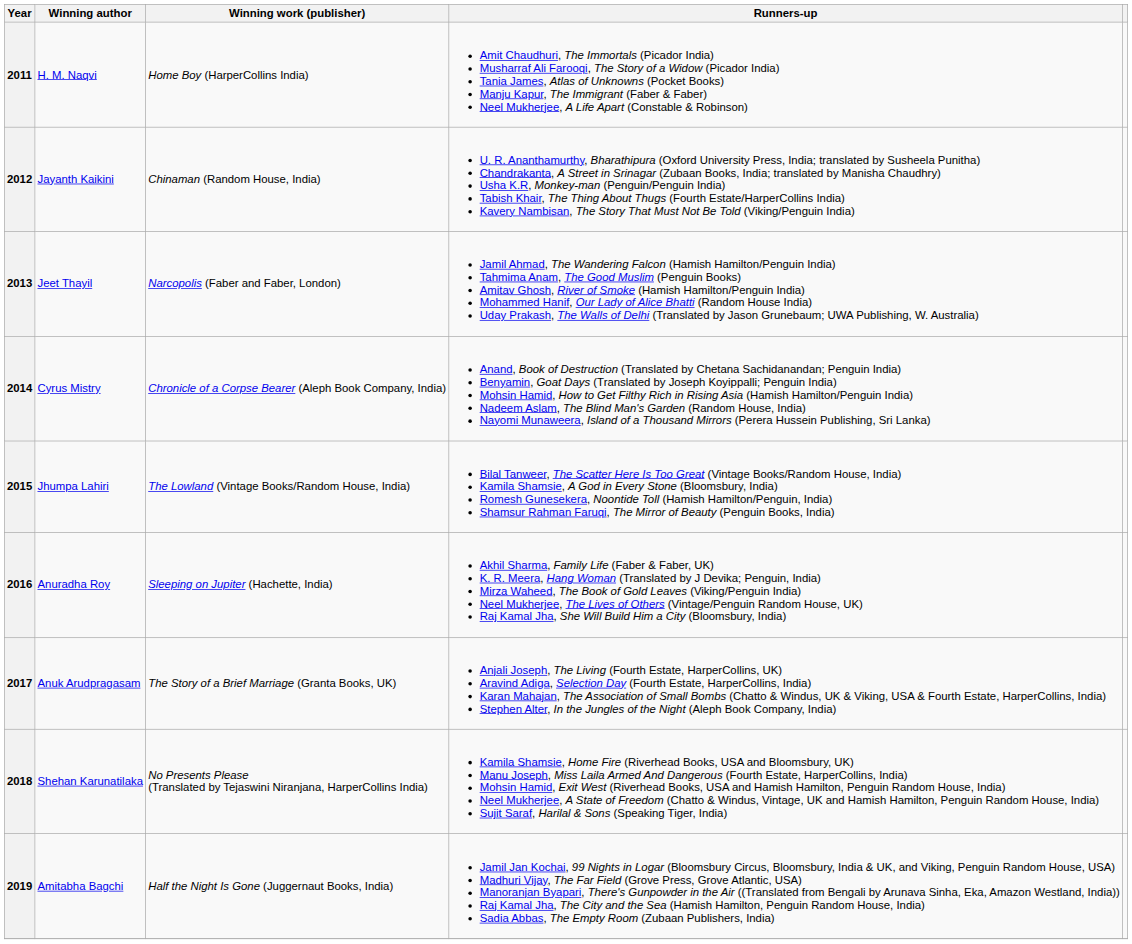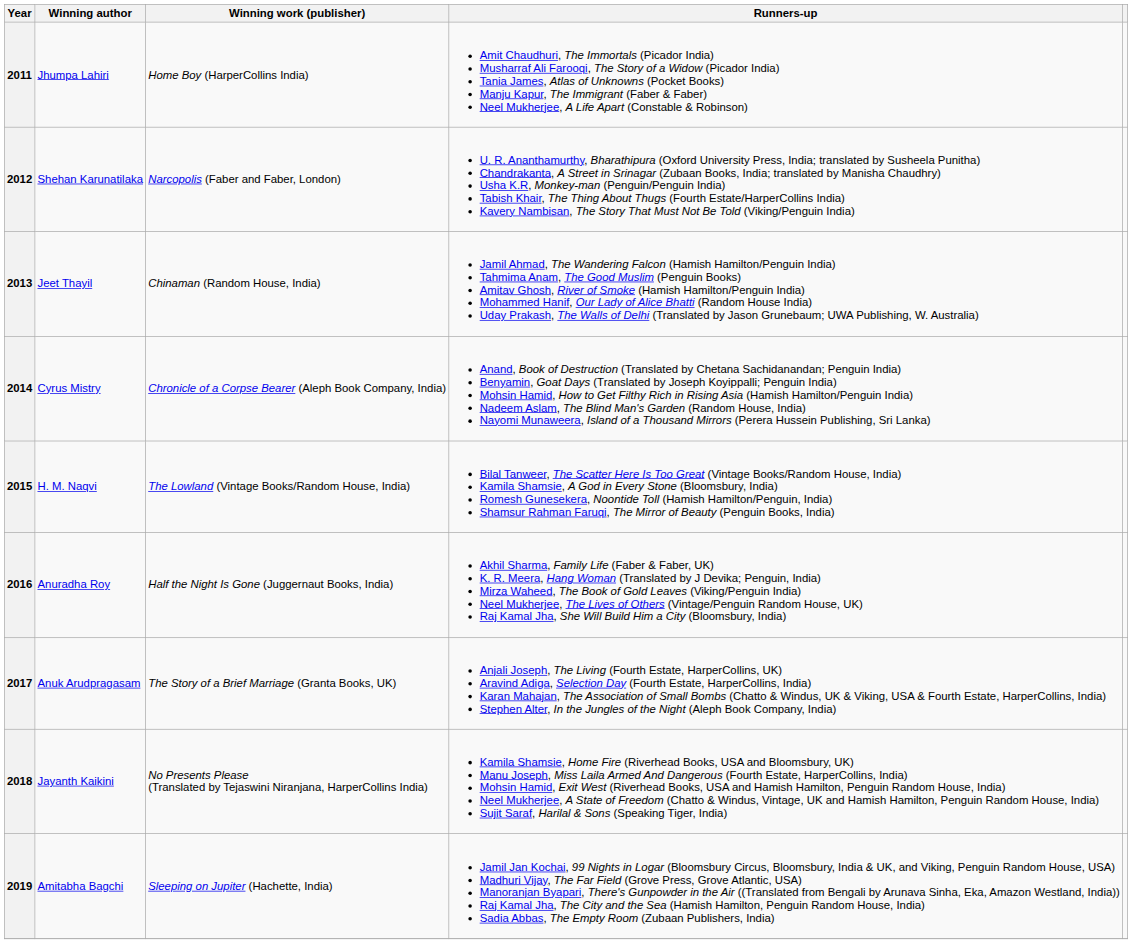(67, 74) H. M. Naqvi -> (73, 74) Jhumpa Lahiri
(76, 179) Jayanth Kaikini -> (90, 179) Shehan Karunatilaka
(234, 179) Chinaman (Random House, India) -> (245, 179) Narcopolis (Faber and Faber, London)
(245, 284) Narcopolis (Faber and Faber, London) -> (234, 284) Chinaman (Random House, India)
(73, 486) Jhumpa Lahiri -> (67, 486) H. M. Naqvi
(240, 585) Sleeping on Jupiter (Hachette, India) -> (271, 585) Half the Night Is Gone (Juggernaut Books, India)
(90, 781) Shehan Karunatilaka -> (76, 781) Jayanth Kaikini
(271, 886) Half the Night Is Gone (Juggernaut Books, India) -> (240, 886) Sleeping on Jupiter (Hachette, India)
